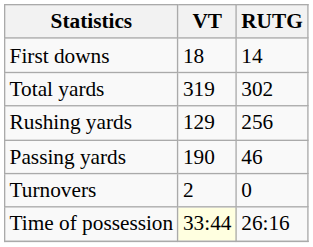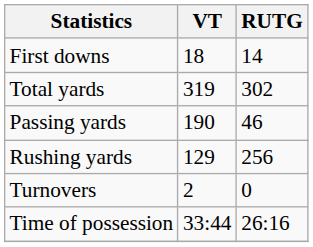rows swapped: (71, 122) <-> (68, 156)
(207, 223) lightyellow background -> (207, 223) no background
